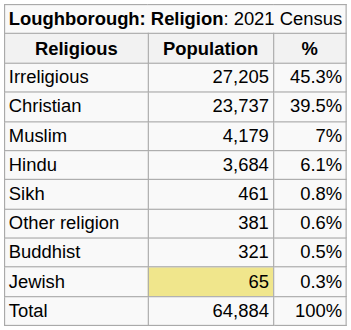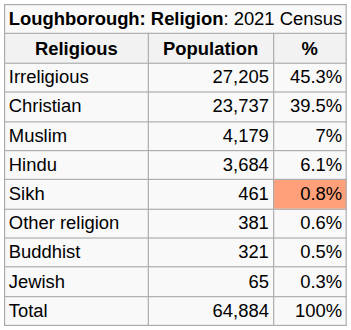(321, 194) no background -> (321, 194) lightsalmon background
(259, 281) khaki background -> (259, 281) no background
